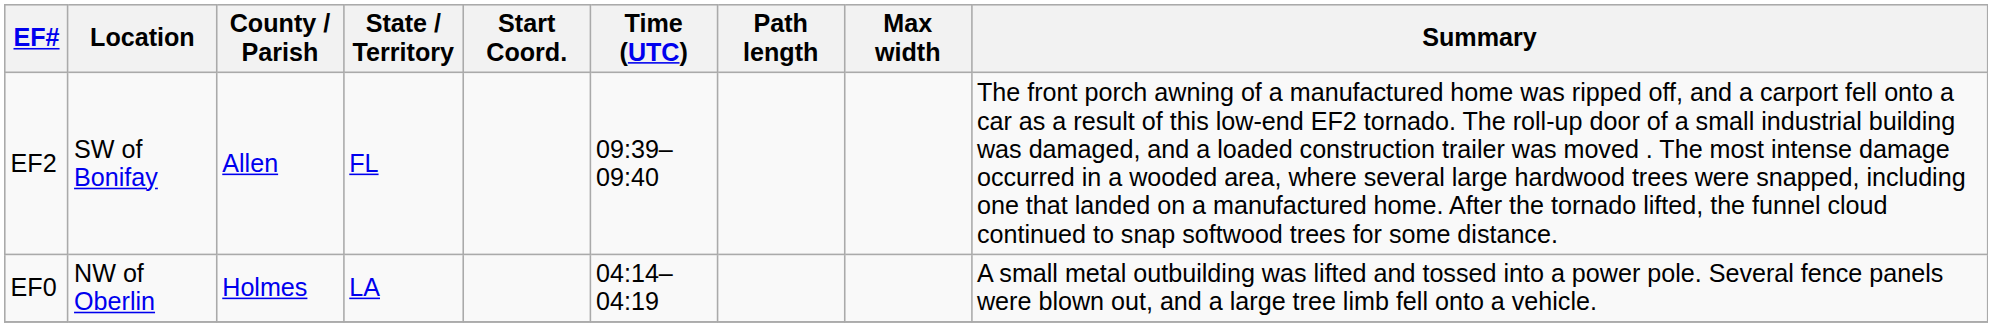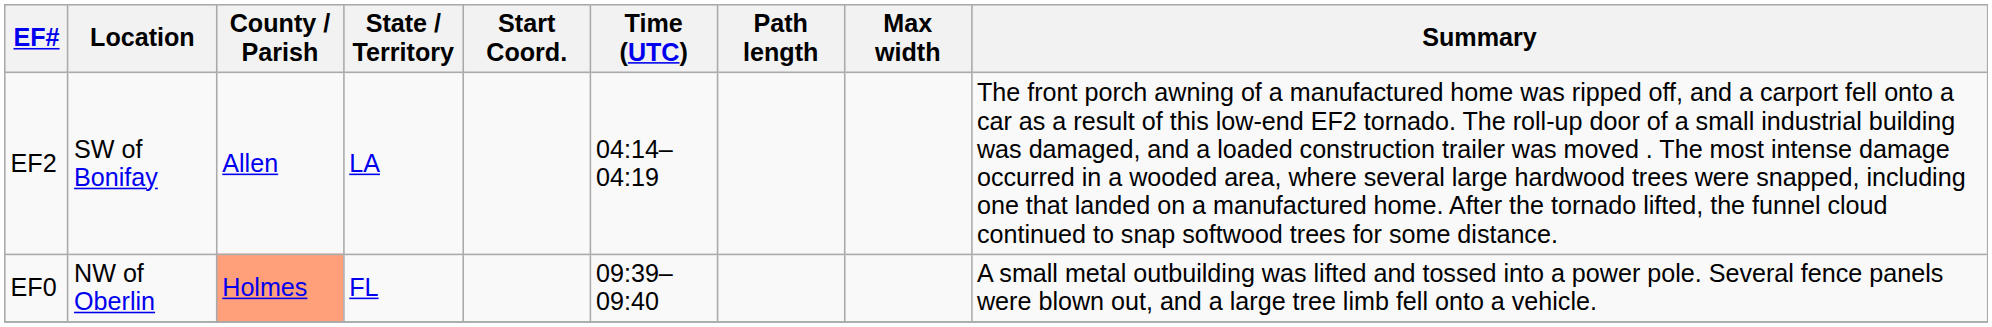(364, 163) FL -> (365, 163) LA
(634, 163) 09:39–09:40 -> (634, 163) 04:14–04:19
(265, 287) no background -> (265, 287) lightsalmon background
(365, 287) LA -> (364, 287) FL
(634, 287) 04:14–04:19 -> (634, 287) 09:39–09:40
